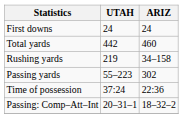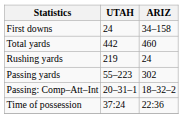(147, 28) 24 -> (156, 28) 34–158
(156, 59) 34–158 -> (147, 59) 24
rows swapped: (53, 105) <-> (44, 90)
